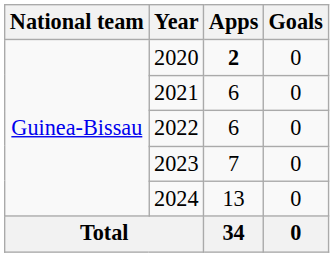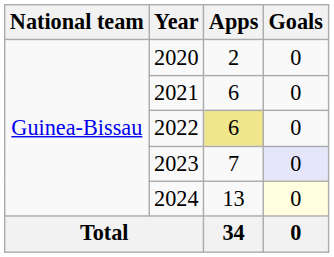(234, 57) bold -> (234, 57) normal
(234, 127) no background -> (234, 127) khaki background
(296, 163) no background -> (296, 163) lavender background
(296, 198) no background -> (296, 198) lightyellow background
